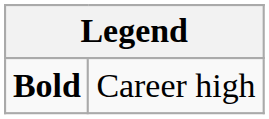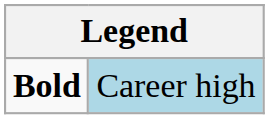(176, 85) no background -> (176, 85) lightblue background
